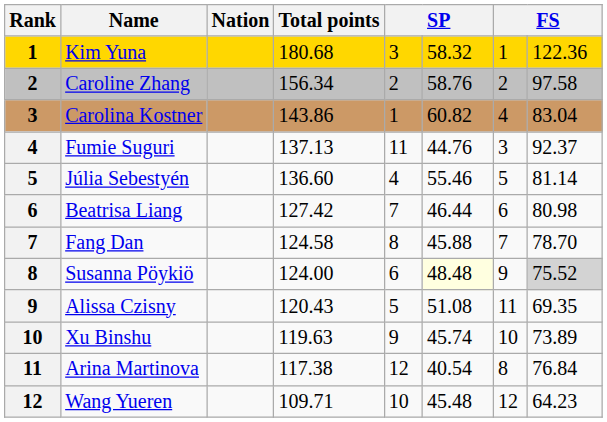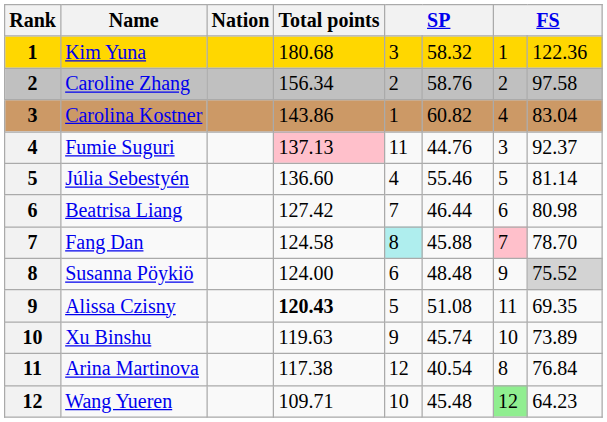(306, 147) no background -> (306, 147) pink background
(394, 242) no background -> (394, 242) paleturquoise background
(503, 242) no background -> (503, 242) pink background
(450, 274) lightyellow background -> (450, 274) no background
(306, 305) normal -> (306, 305) bold
(508, 400) no background -> (508, 400) lightgreen background
